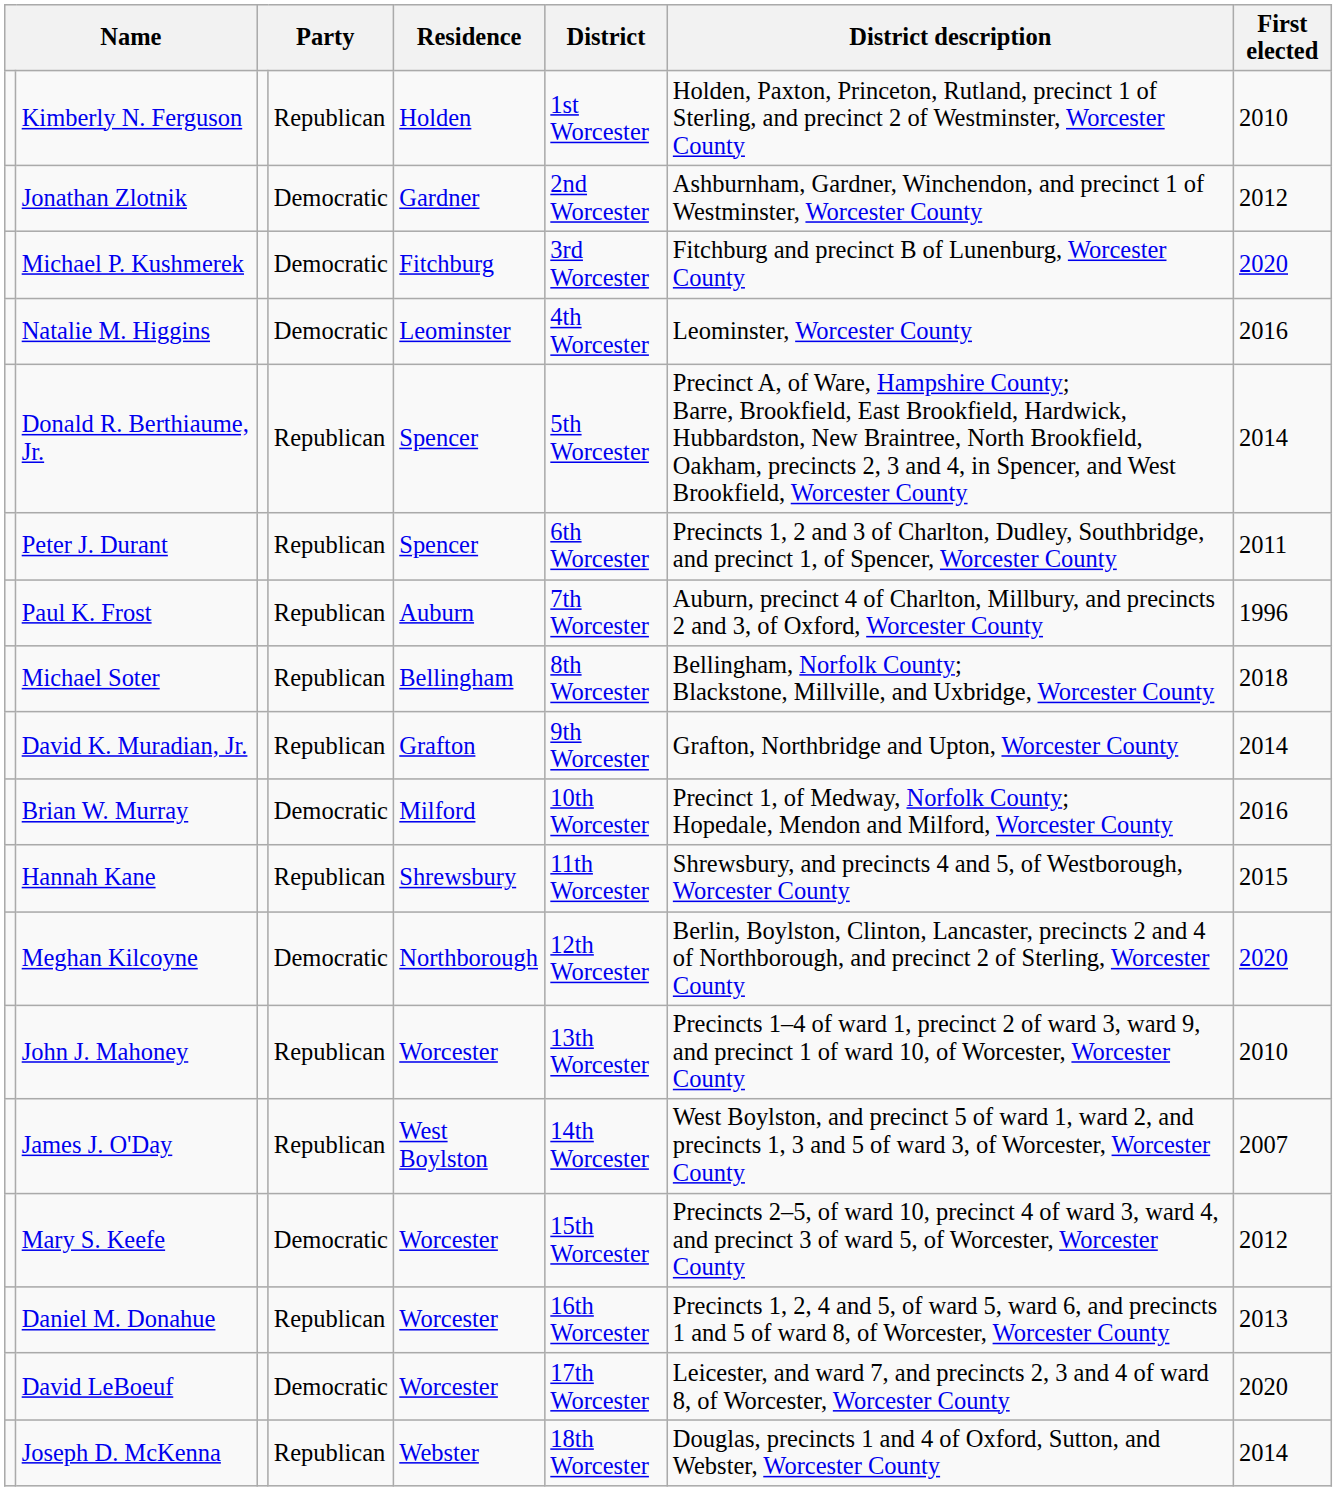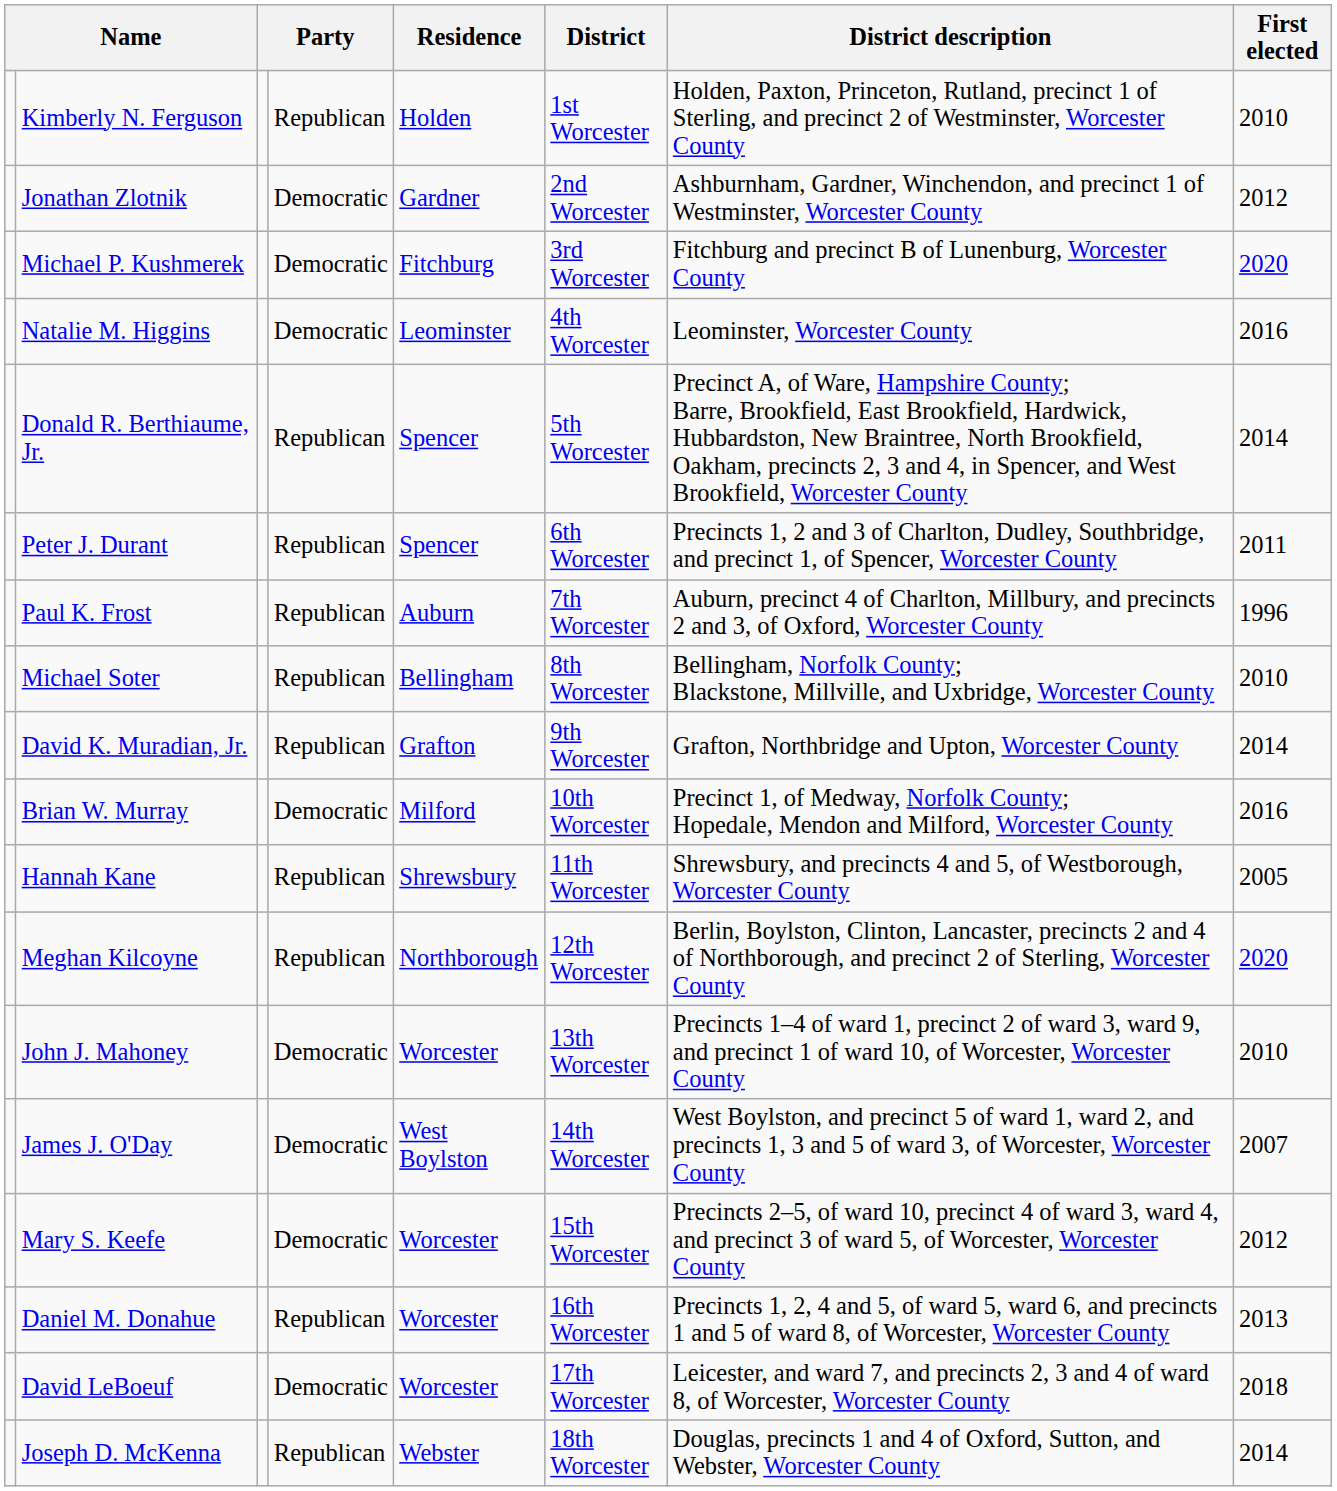(1264, 678) 2018 -> (1264, 678) 2010
(1264, 877) 2015 -> (1264, 877) 2005
(331, 957) Democratic -> (330, 957) Republican
(330, 1051) Republican -> (331, 1051) Democratic
(330, 1145) Republican -> (331, 1145) Democratic
(1264, 1386) 2020 -> (1264, 1386) 2018
